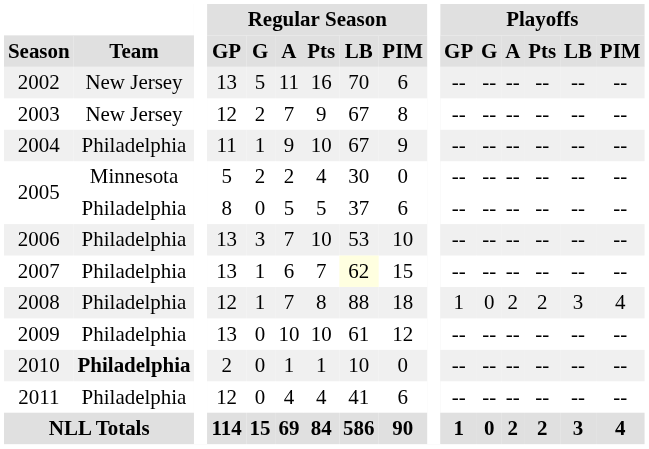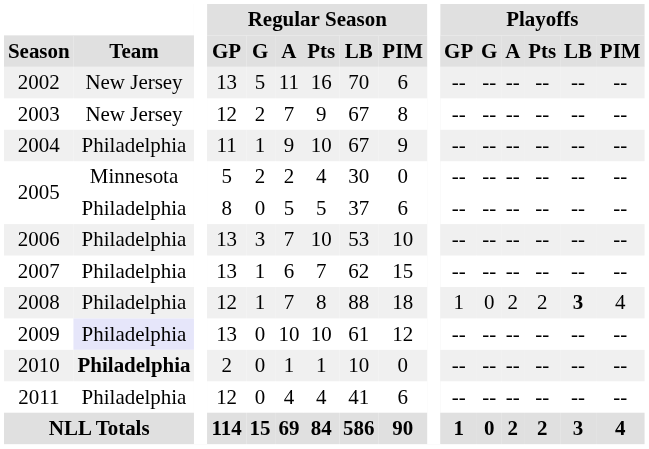(359, 271) lightyellow background -> (359, 271) no background
(578, 302) normal -> (578, 302) bold
(134, 333) no background -> (134, 333) lavender background
